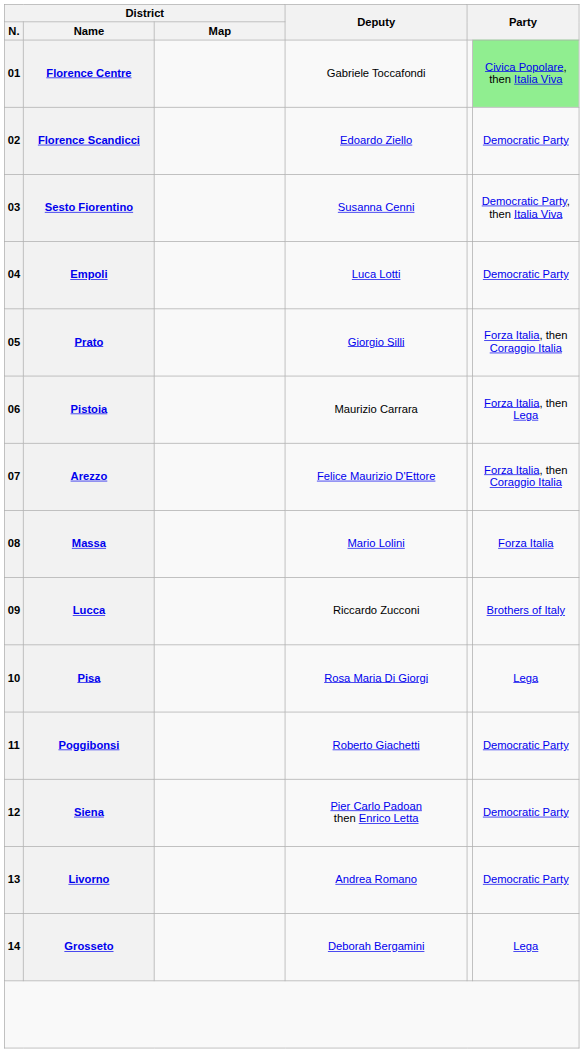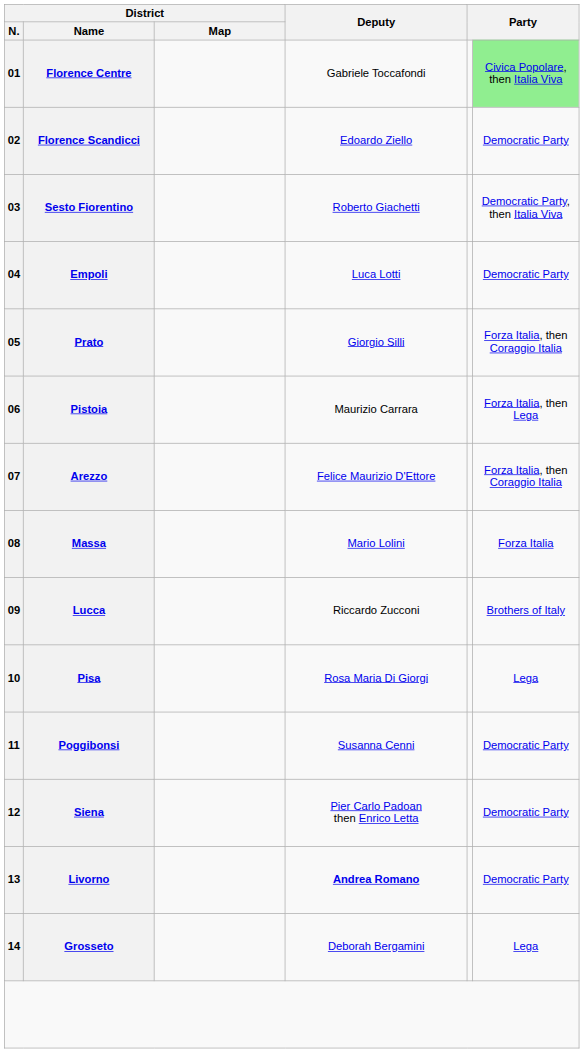(376, 208) Susanna Cenni -> (376, 208) Roberto Giachetti
(376, 745) Roberto Giachetti -> (376, 745) Susanna Cenni
(376, 880) normal -> (376, 880) bold
